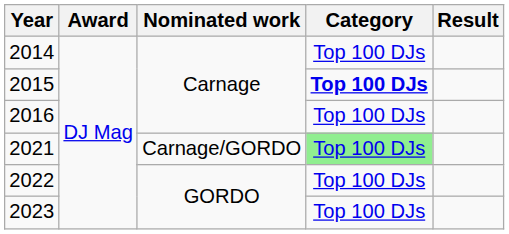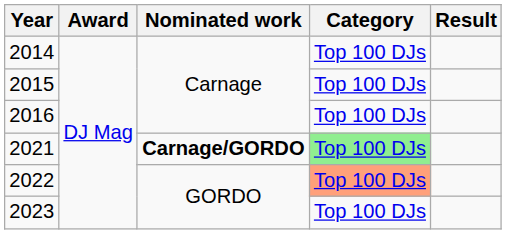(369, 84) bold -> (370, 84) normal
(222, 148) normal -> (223, 148) bold
(369, 180) no background -> (370, 180) lightsalmon background
